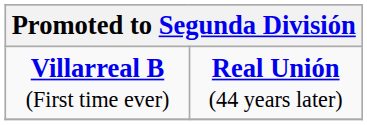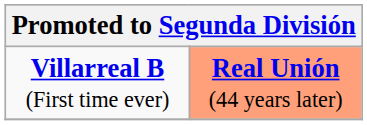(276, 82) no background -> (276, 82) lightsalmon background
